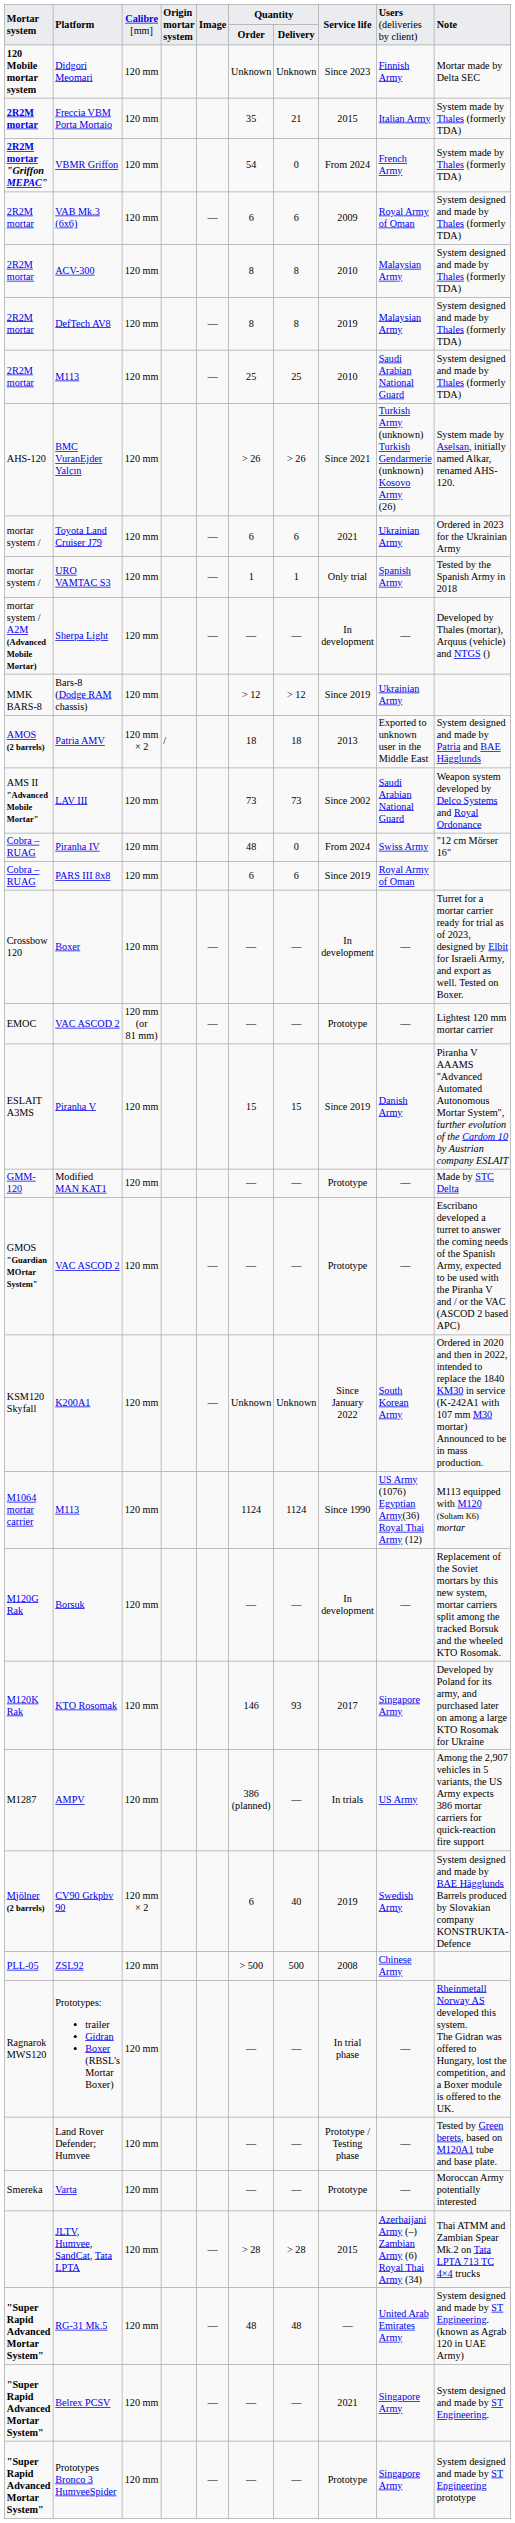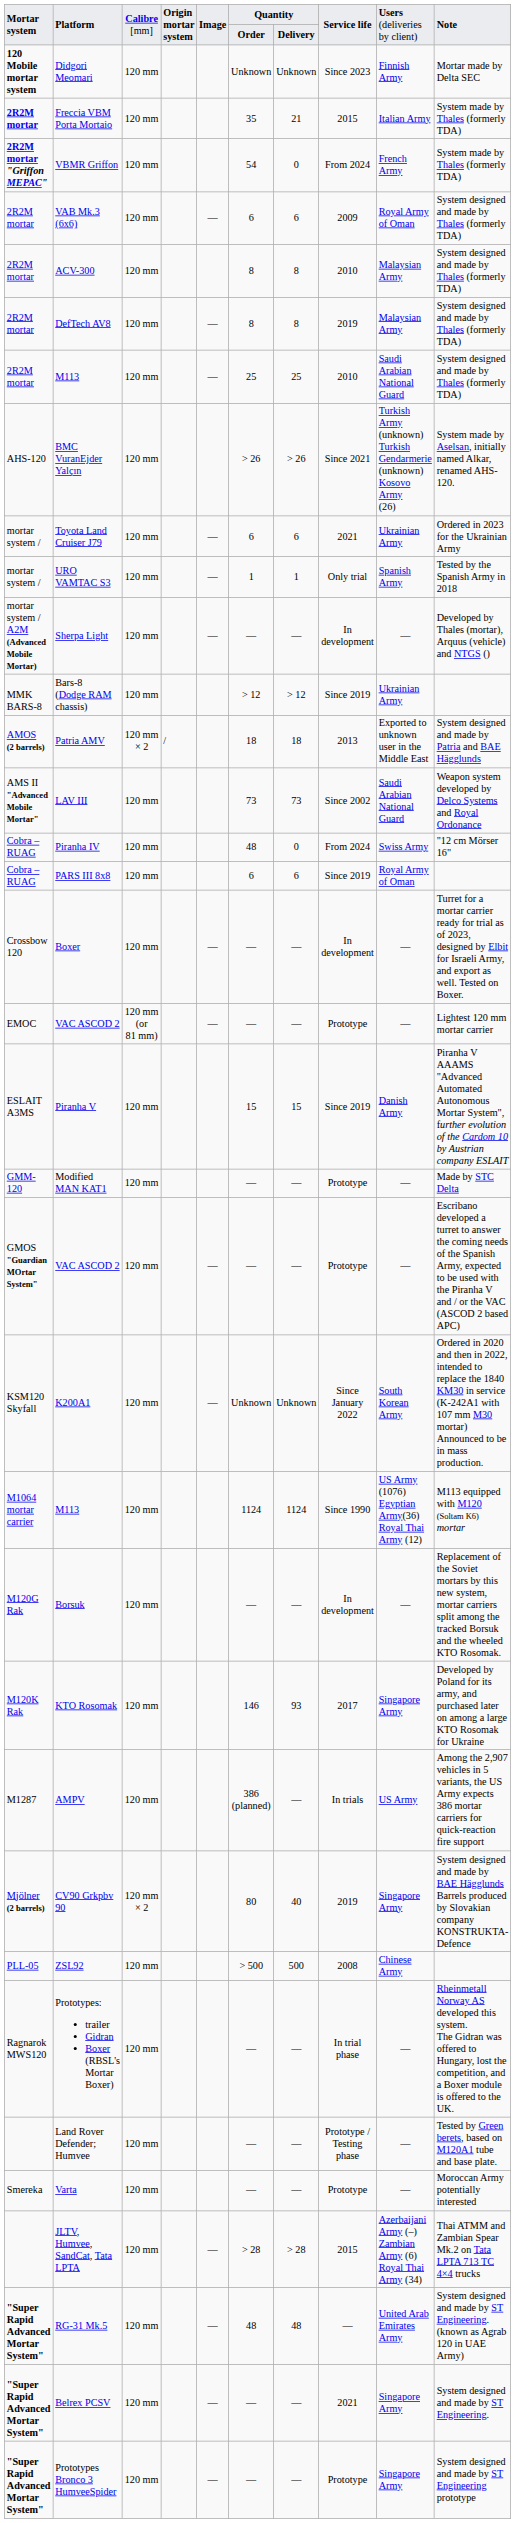(251, 1900) 6 -> (251, 1900) 80
(396, 1900) Swedish Army -> (399, 1900) Singapore Army
